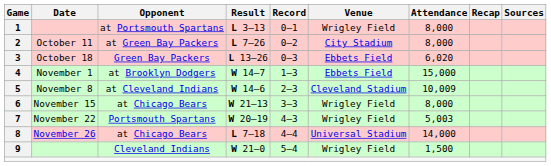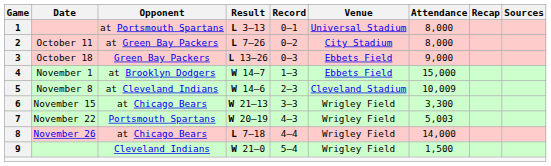(359, 27) Wrigley Field -> (359, 27) Universal Stadium
(439, 58) 6,020 -> (439, 58) 9,000
(439, 104) 8,000 -> (439, 104) 3,300
(359, 134) Universal Stadium -> (359, 134) Wrigley Field
